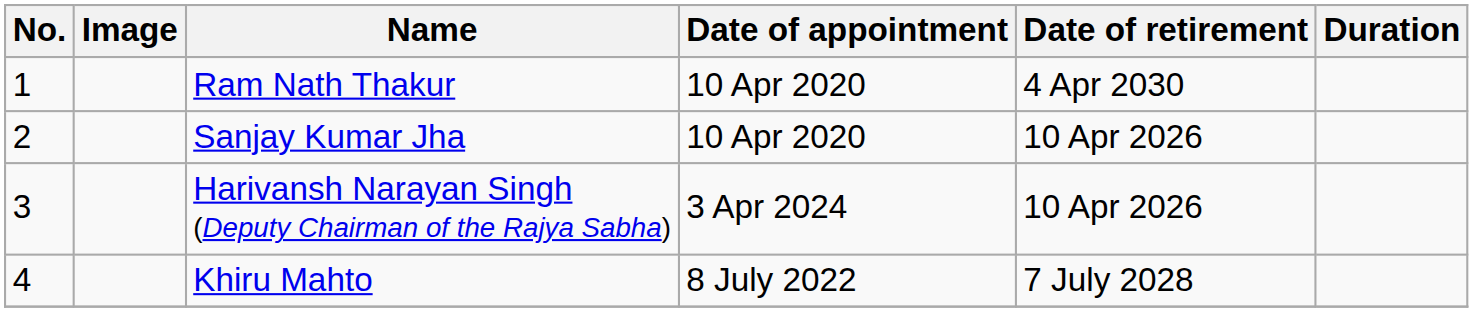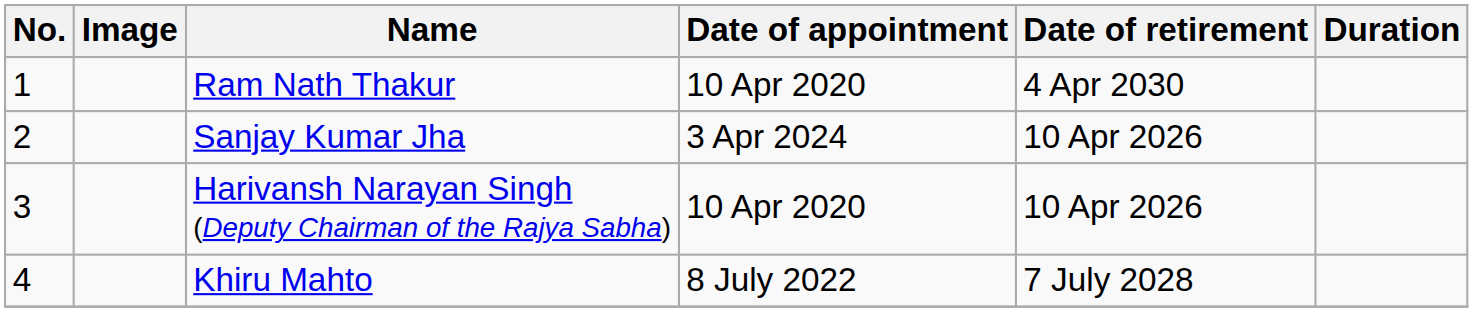(776, 136) 10 Apr 2020 -> (767, 136) 3 Apr 2024
(767, 207) 3 Apr 2024 -> (776, 207) 10 Apr 2020
